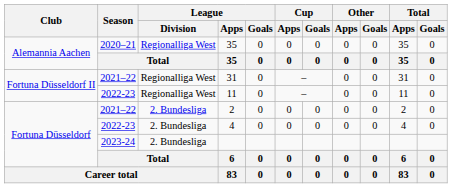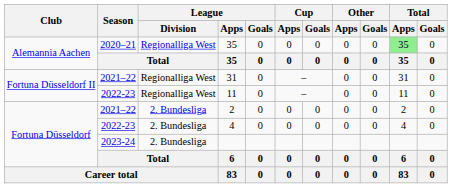(403, 45) no background -> (403, 45) lightgreen background
